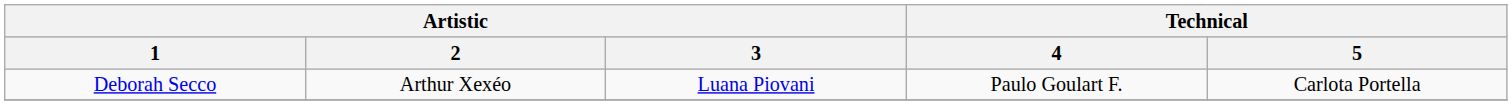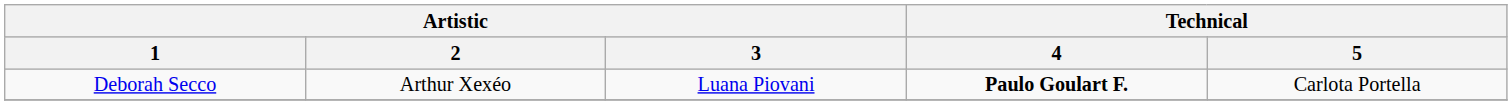(1057, 85) normal -> (1057, 85) bold
